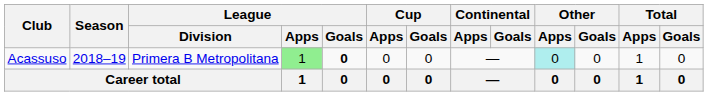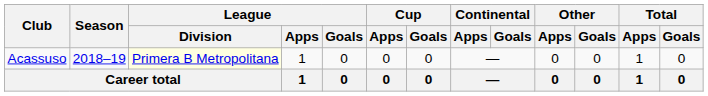(205, 58) no background -> (205, 58) lightyellow background
(302, 58) lightgreen background -> (302, 58) no background
(344, 58) bold -> (344, 58) normal
(555, 58) paleturquoise background -> (555, 58) no background
